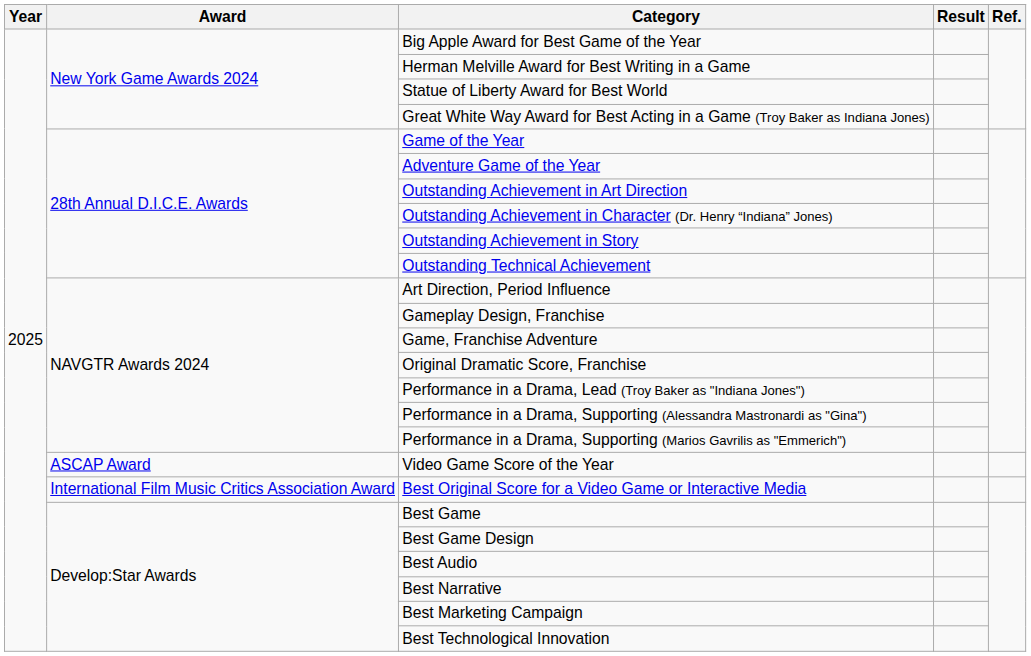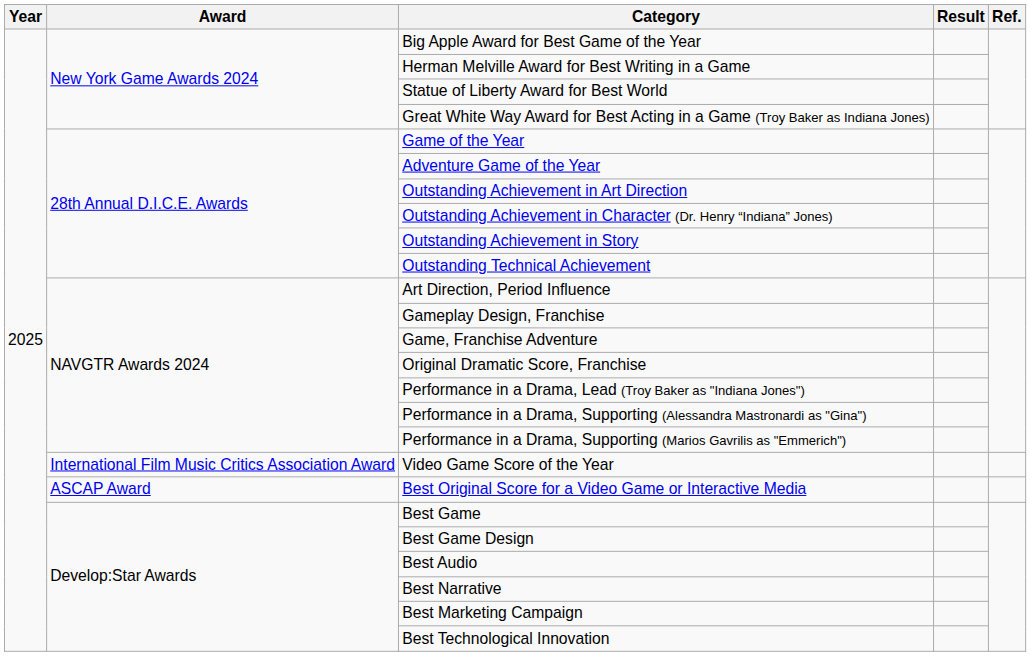(100, 464) ASCAP Award -> (223, 464) International Film Music Critics Association Award
(223, 489) International Film Music Critics Association Award -> (100, 489) ASCAP Award
